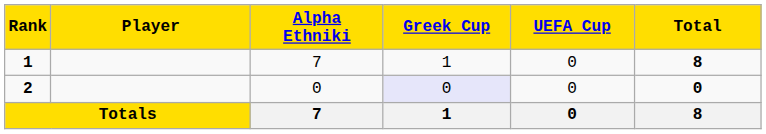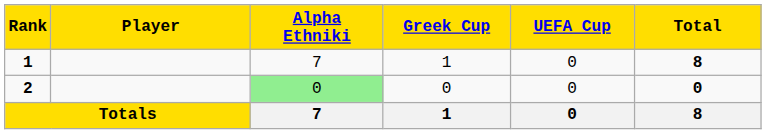(317, 89) no background -> (317, 89) lightgreen background
(447, 89) lavender background -> (447, 89) no background
